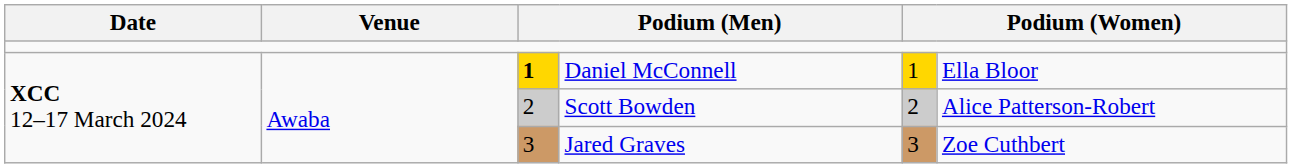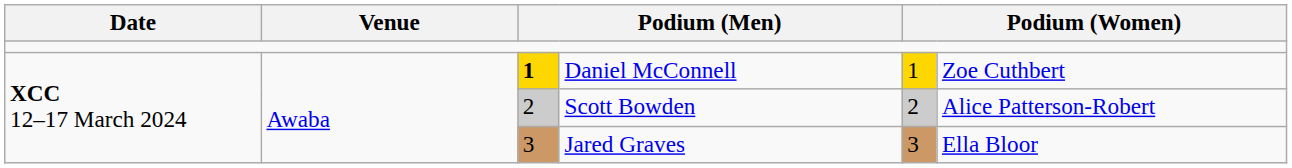(990, 70) Ella Bloor -> (1003, 70) Zoe Cuthbert
(1003, 143) Zoe Cuthbert -> (990, 143) Ella Bloor
